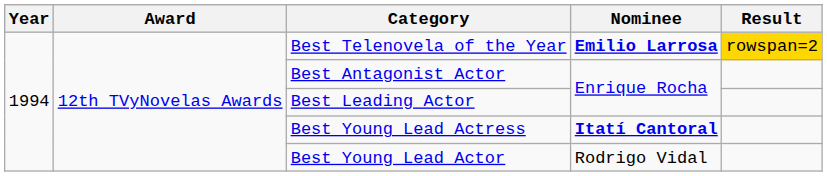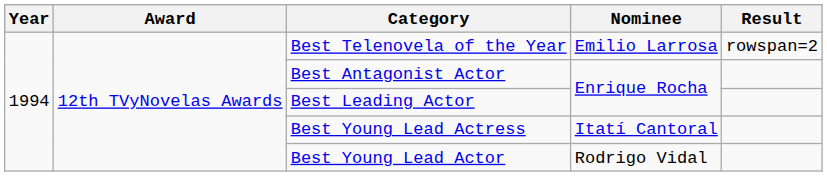(646, 46) bold -> (646, 46) normal
(772, 46) gold background -> (772, 46) no background
(646, 130) bold -> (646, 130) normal
